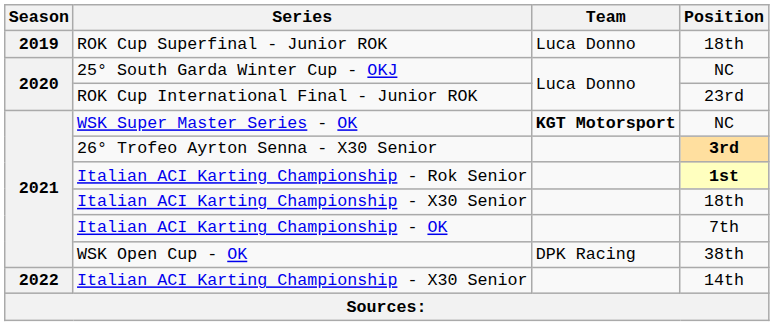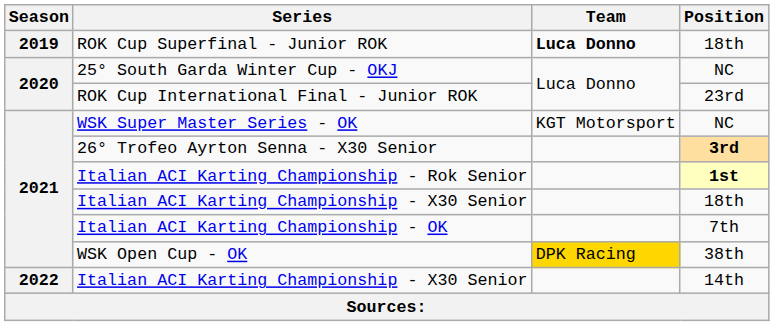(586, 44) normal -> (586, 44) bold
(606, 123) bold -> (606, 123) normal
(586, 254) no background -> (586, 254) gold background
